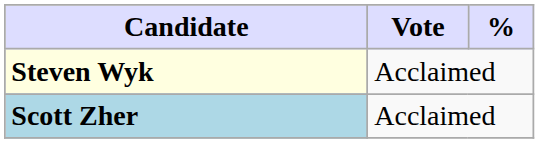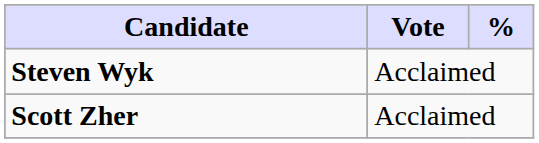(83, 71) lightyellow background -> (83, 71) no background
(75, 115) lightblue background -> (75, 115) no background
